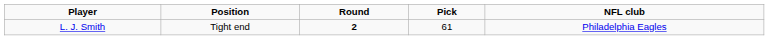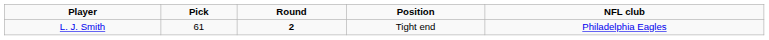columns swapped: (230, 12) <-> (447, 12)
